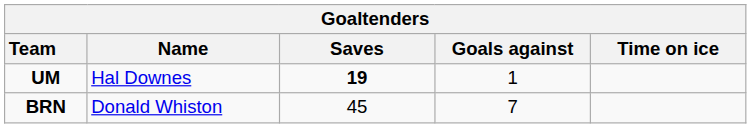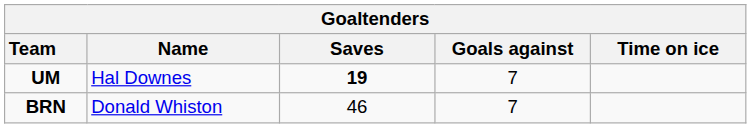(513, 78) 1 -> (513, 78) 7
(357, 107) 45 -> (357, 107) 46
